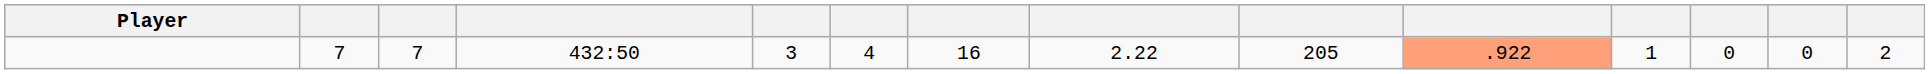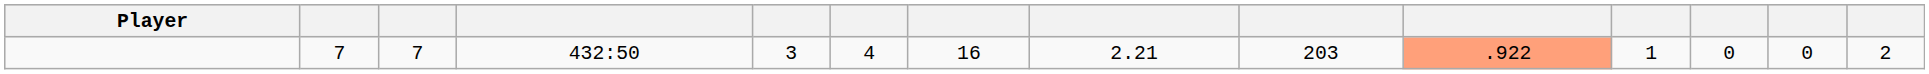(1134, 53) 2.22 -> (1134, 53) 2.21
(1321, 53) 205 -> (1321, 53) 203
